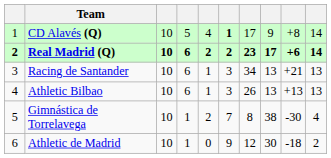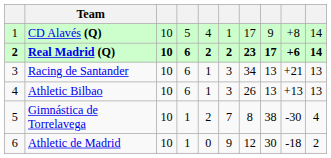(229, 33) bold -> (229, 33) normal
